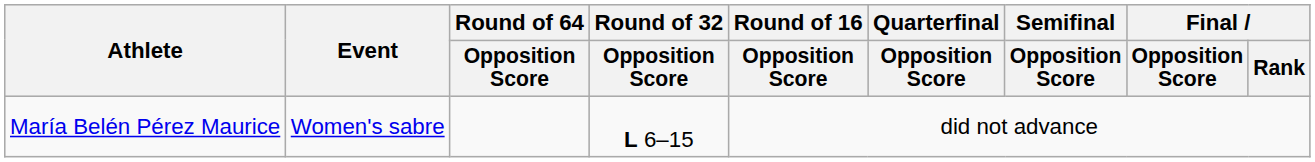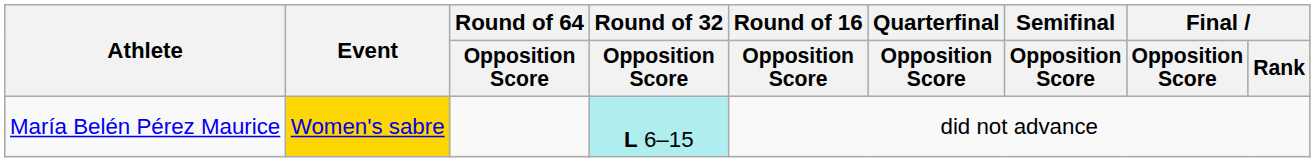(368, 127) no background -> (368, 127) gold background
(659, 139) no background -> (659, 139) paleturquoise background
